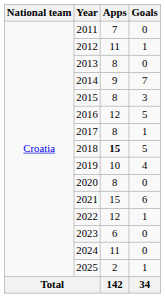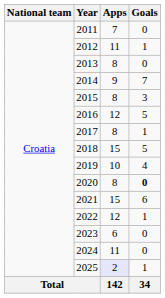(115, 149) bold -> (115, 149) normal
(145, 183) normal -> (145, 183) bold
(115, 268) no background -> (115, 268) lavender background
